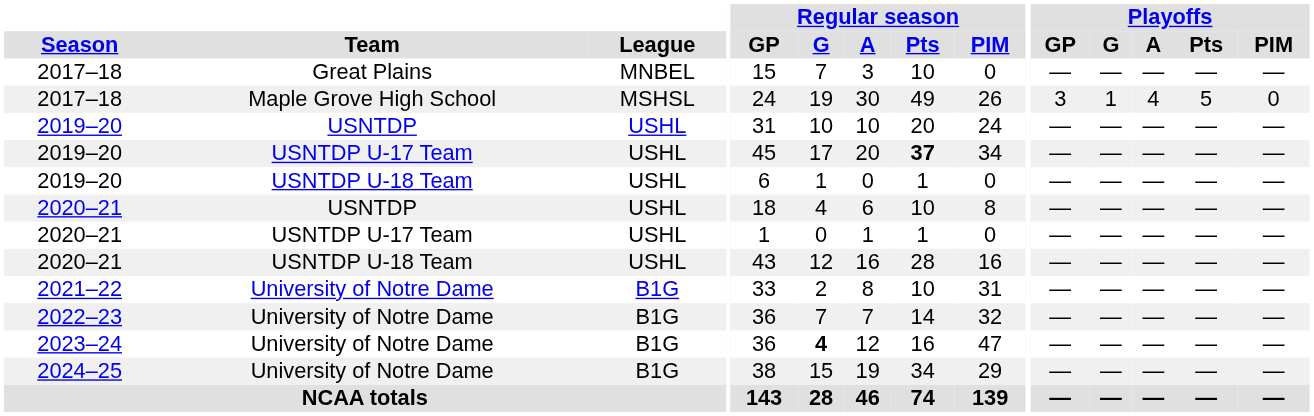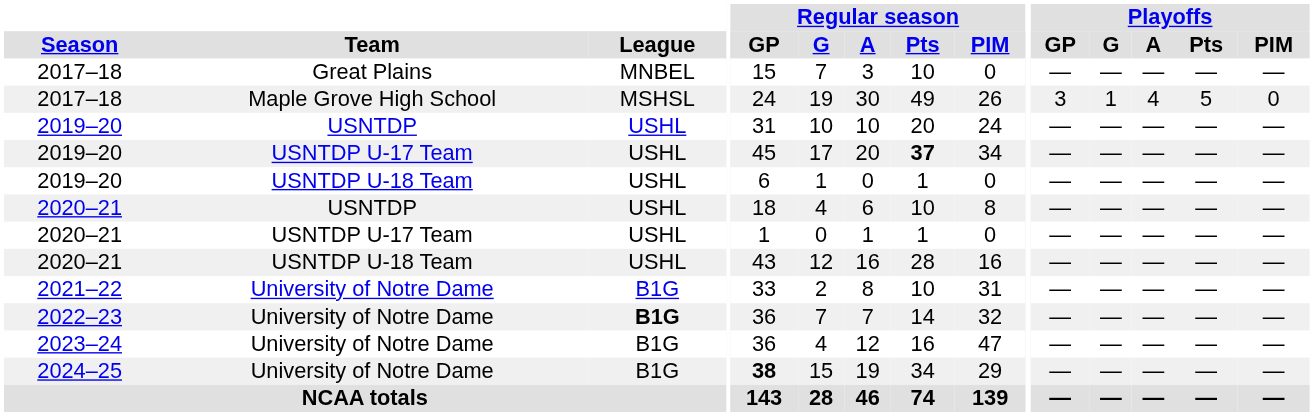(657, 316) normal -> (657, 316) bold
(821, 343) bold -> (821, 343) normal
(764, 371) normal -> (764, 371) bold
